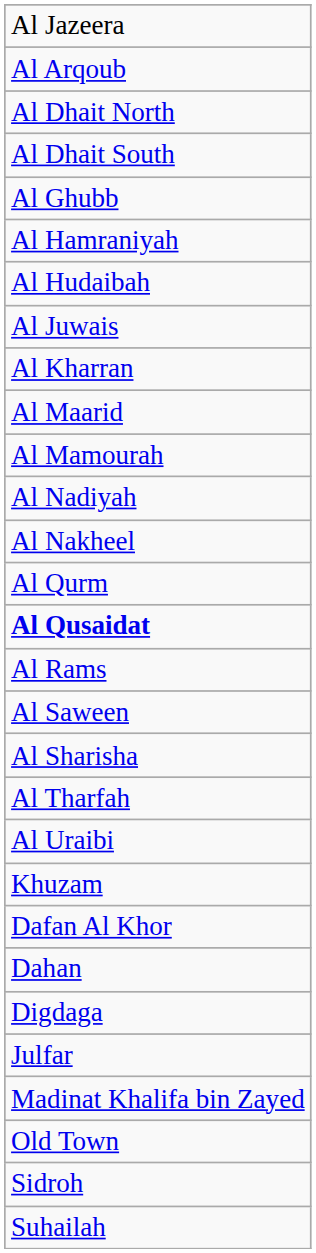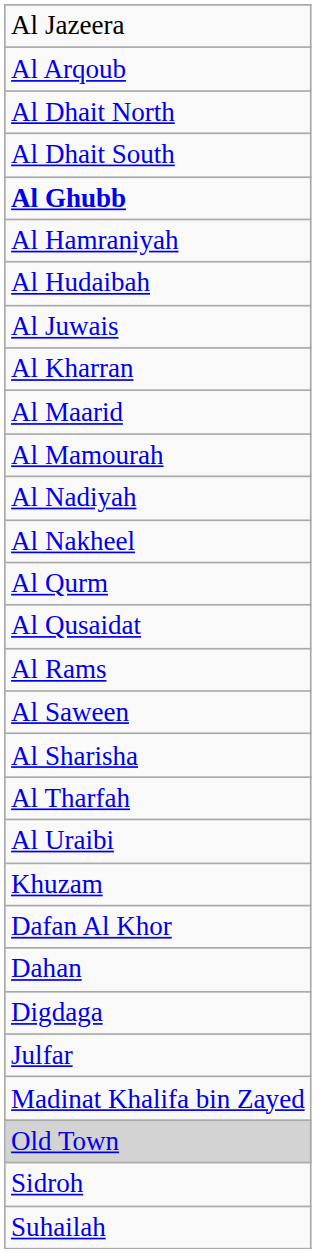(65, 197) normal -> (69, 197) bold
(81, 626) bold -> (76, 626) normal
(65, 1140) no background -> (65, 1140) lightgrey background
